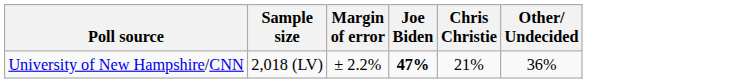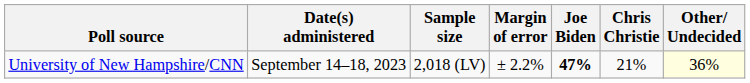+ column: (329, 27)
(542, 64) no background -> (704, 64) lightyellow background
